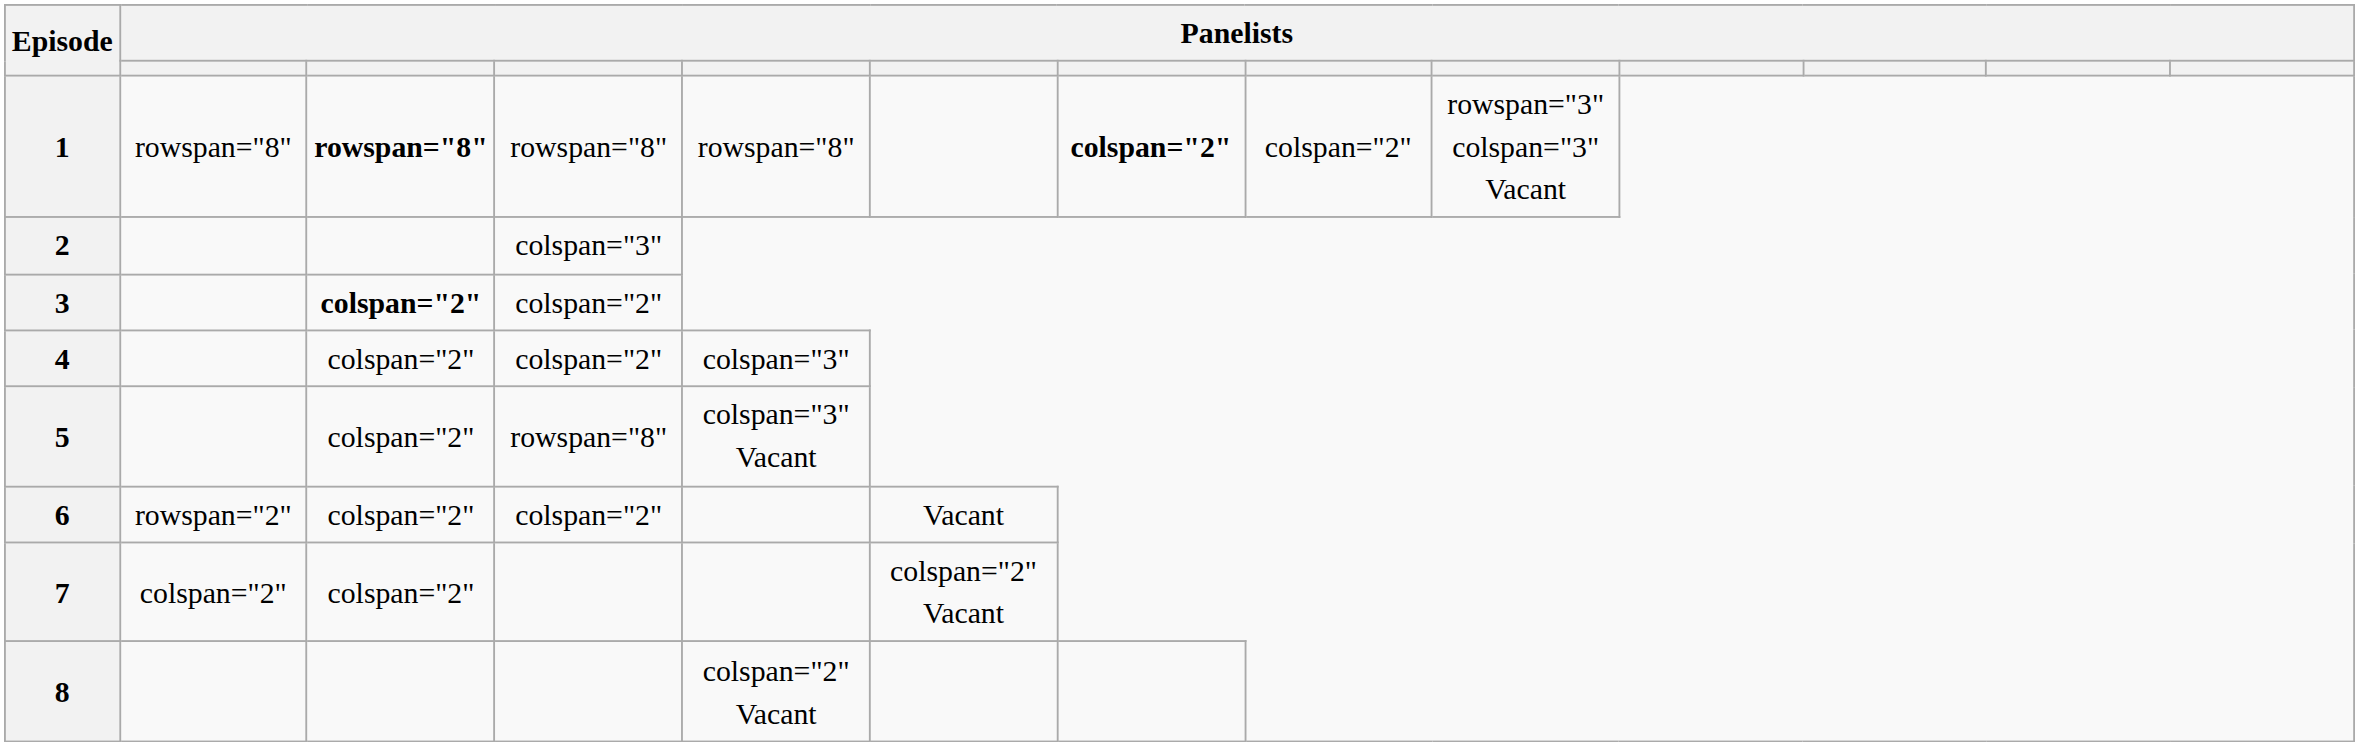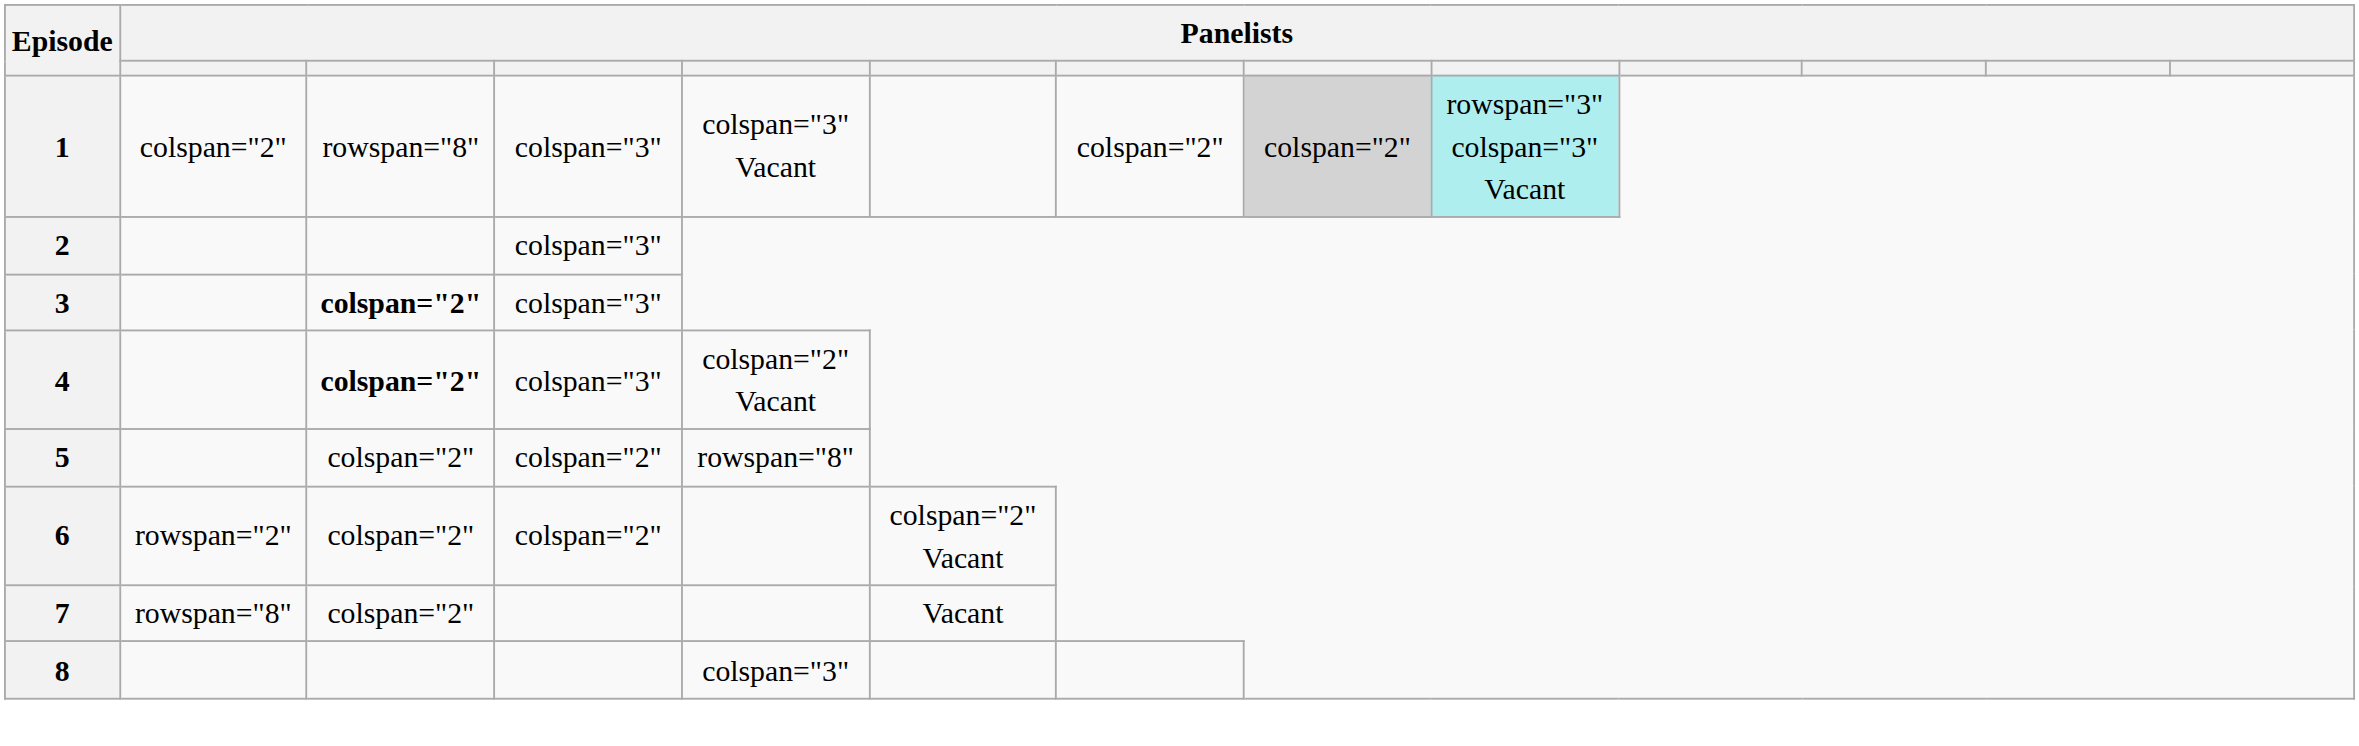(213, 146) rowspan="8" -> (213, 146) colspan="2"
(401, 146) bold -> (401, 146) normal
(589, 146) rowspan="8" -> (588, 146) colspan="3"
(776, 146) rowspan="8" -> (776, 146) colspan="3" Vacant
(1151, 146) bold -> (1150, 146) normal
(1338, 146) no background -> (1337, 146) lightgrey background
(1526, 146) no background -> (1525, 146) paleturquoise background
(589, 302) colspan="2" -> (588, 302) colspan="3"
(401, 358) normal -> (401, 380) bold
(589, 358) colspan="2" -> (588, 380) colspan="3"
(776, 358) colspan="3" -> (776, 380) colspan="2" Vacant
(589, 436) rowspan="8" -> (588, 458) colspan="2"
(776, 436) colspan="3" Vacant -> (776, 458) rowspan="8"
(963, 514) Vacant -> (963, 536) colspan="2" Vacant
(213, 592) colspan="2" -> (213, 613) rowspan="8"
(963, 592) colspan="2" Vacant -> (963, 613) Vacant
(776, 691) colspan="2" Vacant -> (776, 670) colspan="3"
